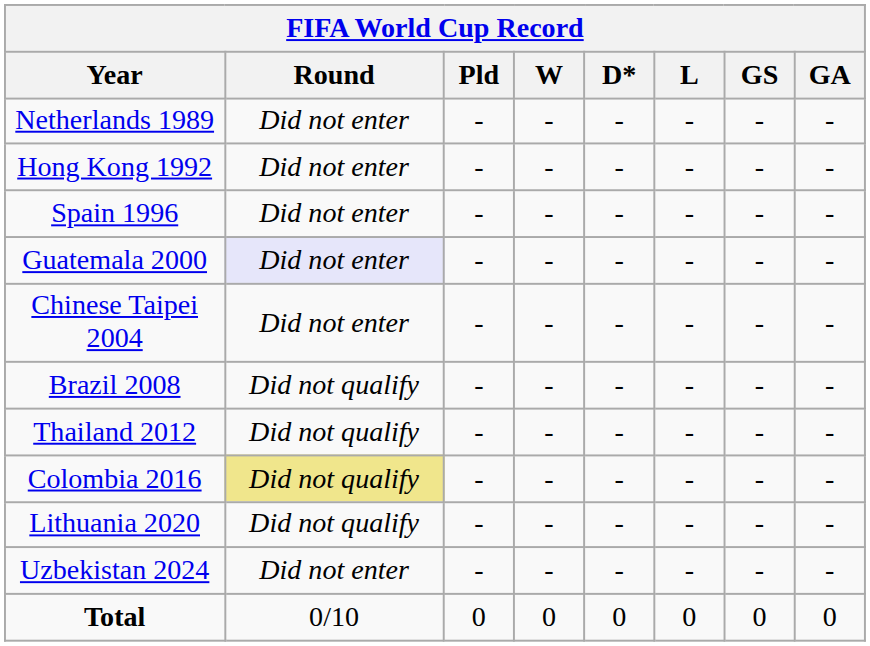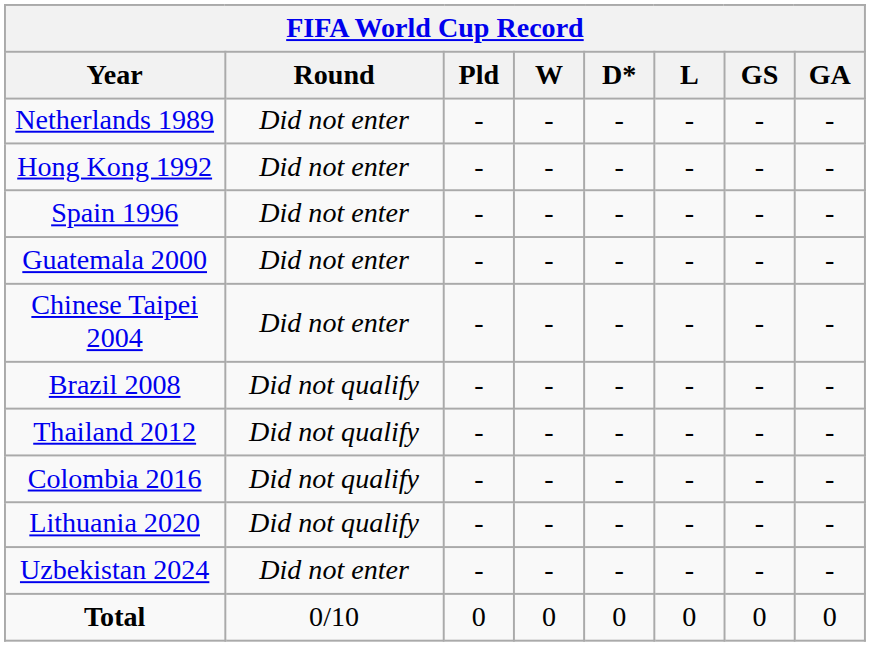(334, 259) lavender background -> (334, 259) no background
(334, 478) khaki background -> (334, 478) no background
